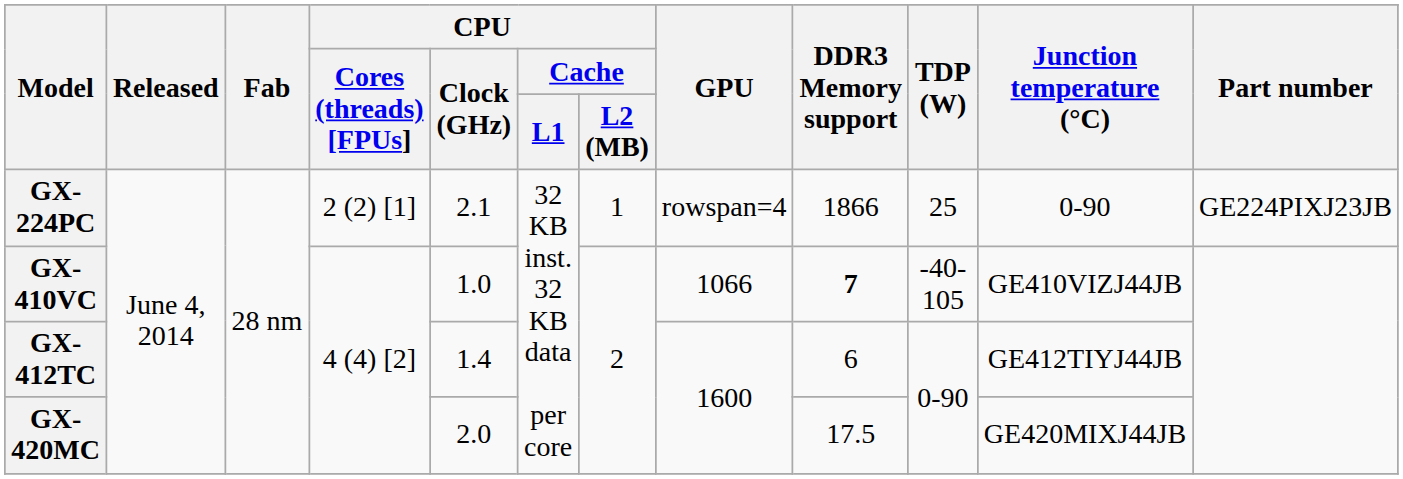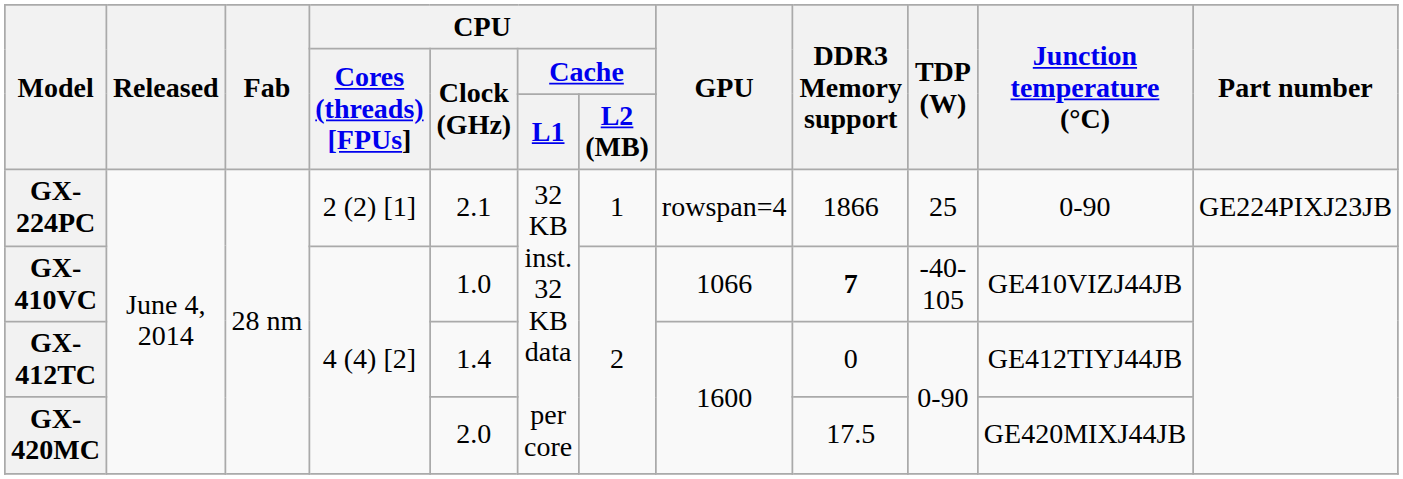(851, 358) 6 -> (851, 358) 0
